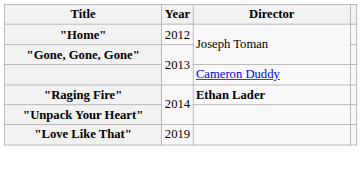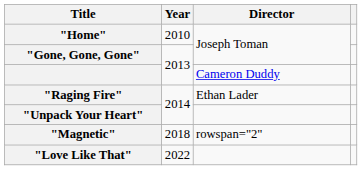(177, 34) 2012 -> (177, 34) 2010
(231, 94) bold -> (227, 94) normal
+ row: (83, 134)
(177, 134) 2019 -> (177, 154) 2022
